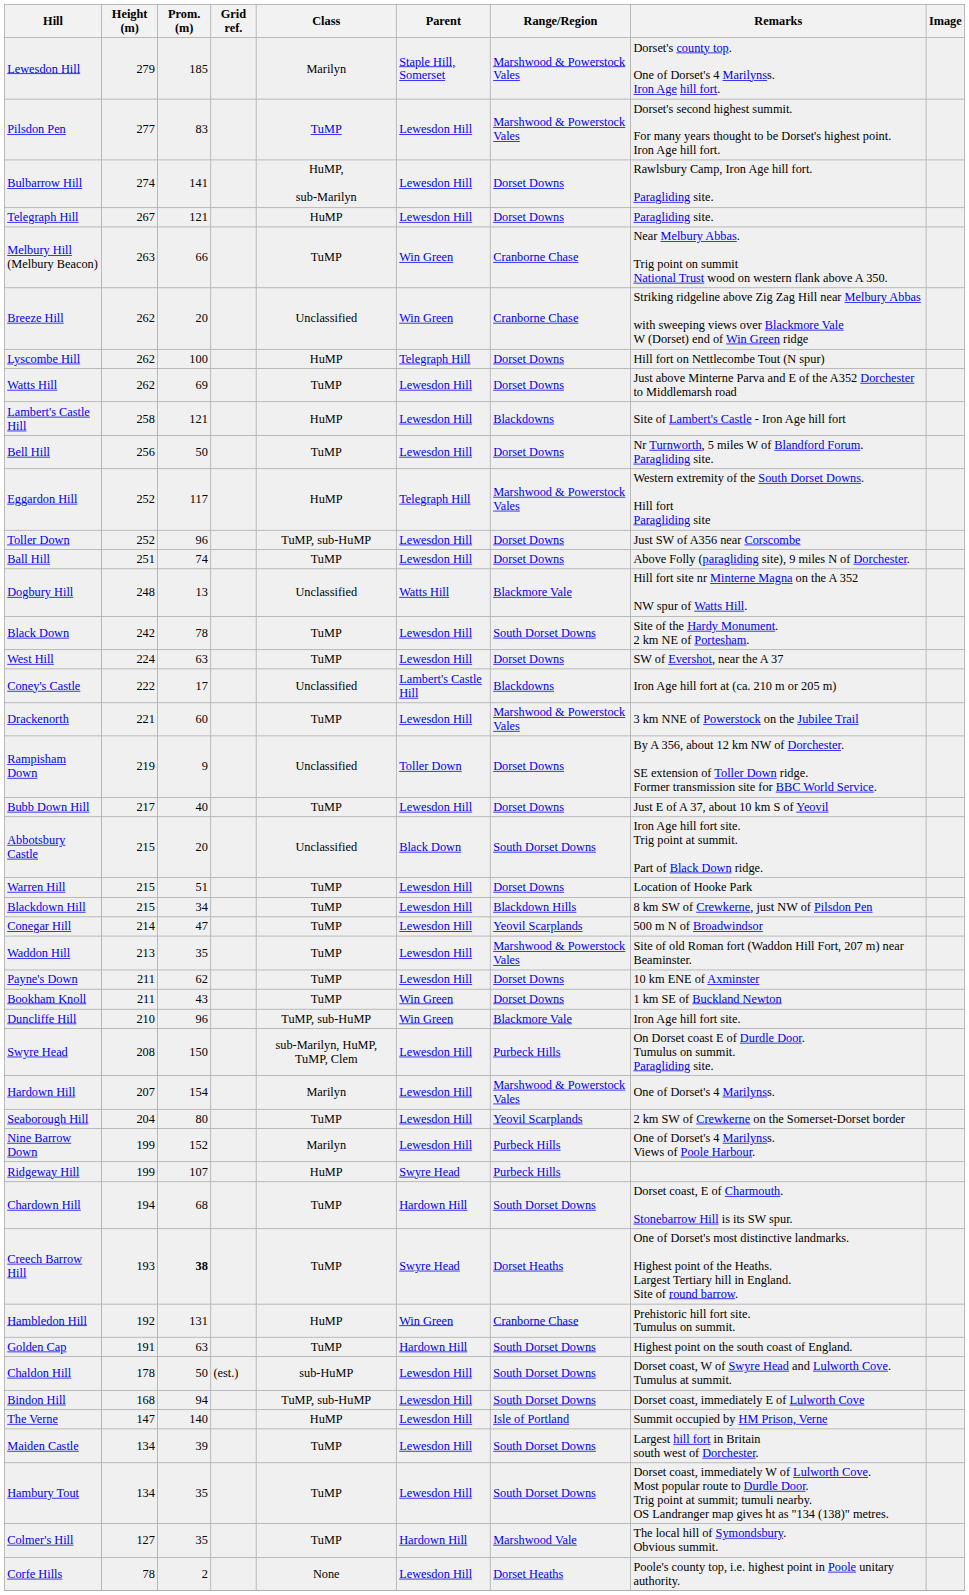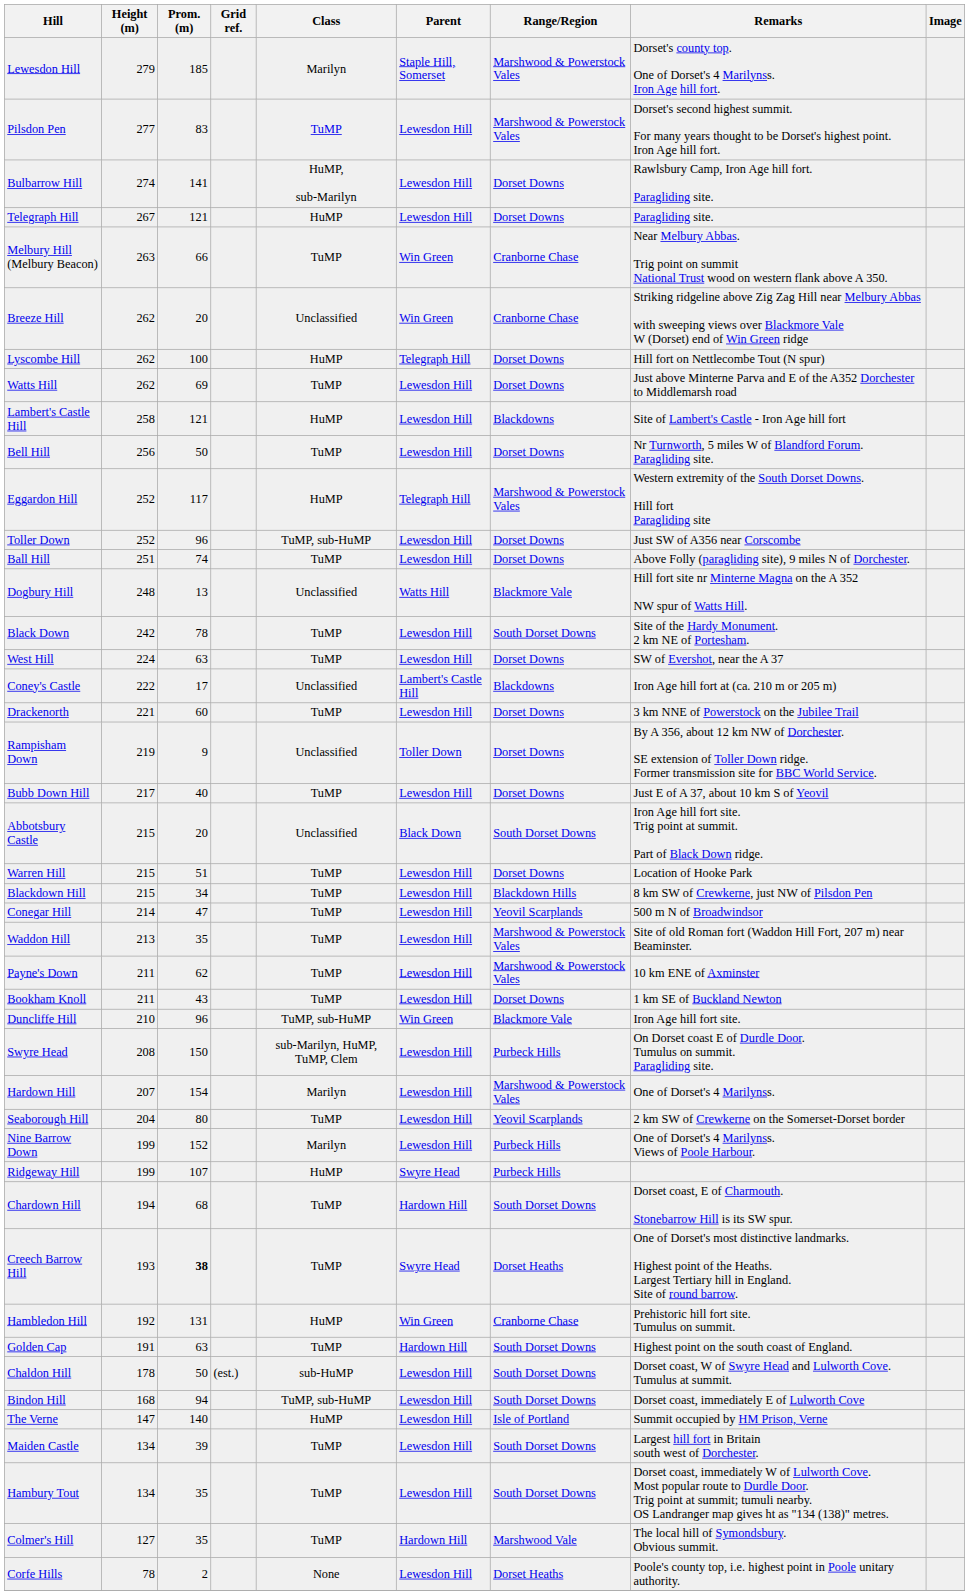(559, 719) Marshwood & Powerstock Vales -> (529, 712) Dorset Downs
(529, 979) Dorset Downs -> (559, 972) Marshwood & Powerstock Vales
(426, 999) Win Green -> (436, 999) Lewesdon Hill
